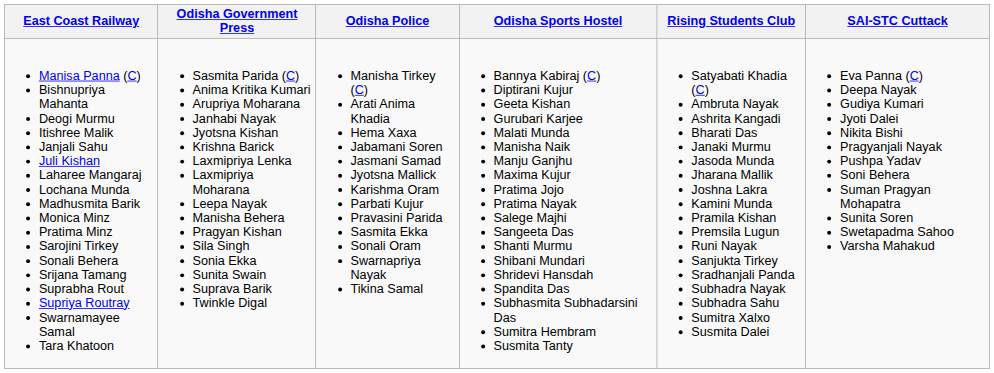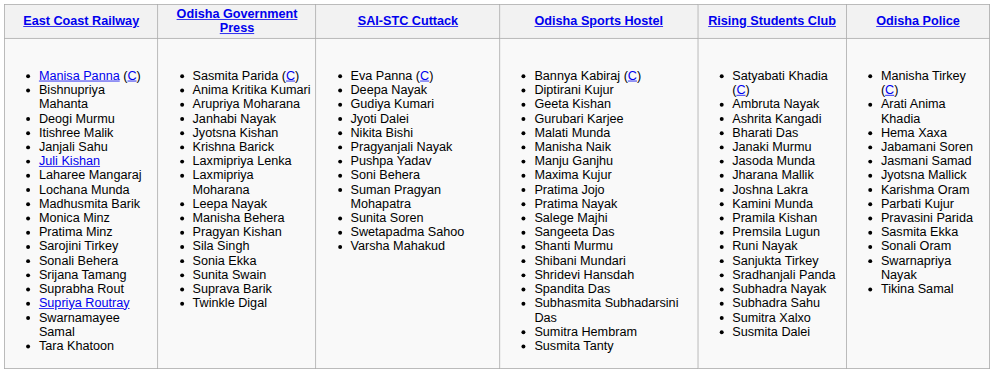columns swapped: (388, 21) <-> (898, 21)
